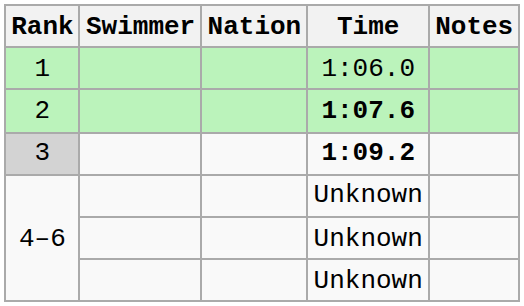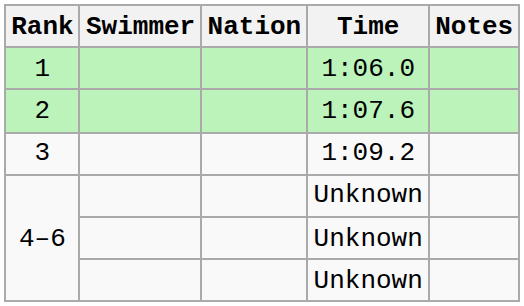(368, 111) bold -> (368, 111) normal
(42, 153) lightgrey background -> (42, 153) no background
(368, 153) bold -> (368, 153) normal
